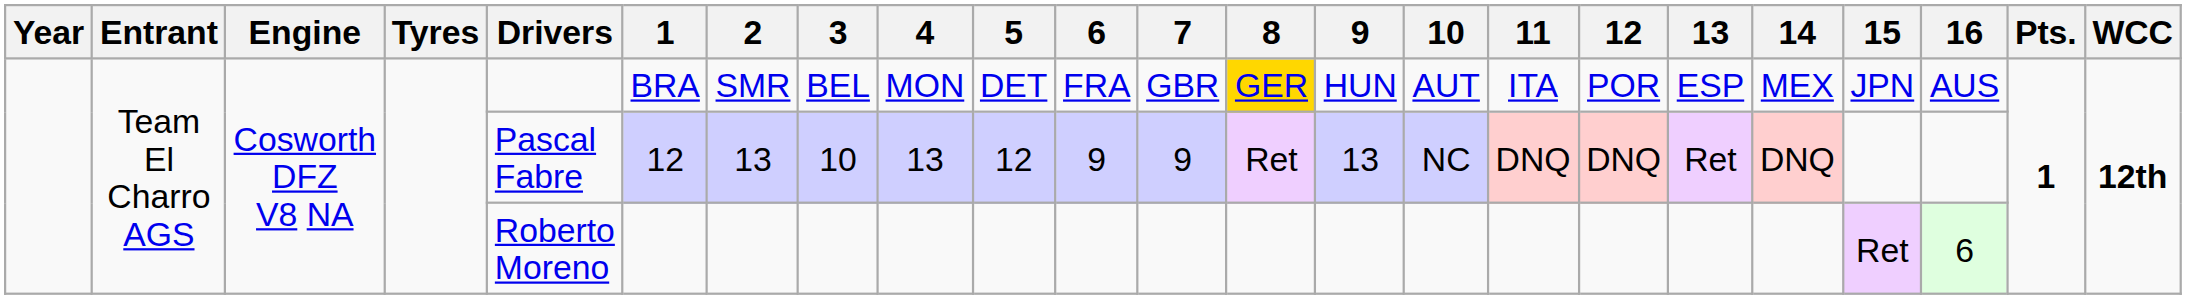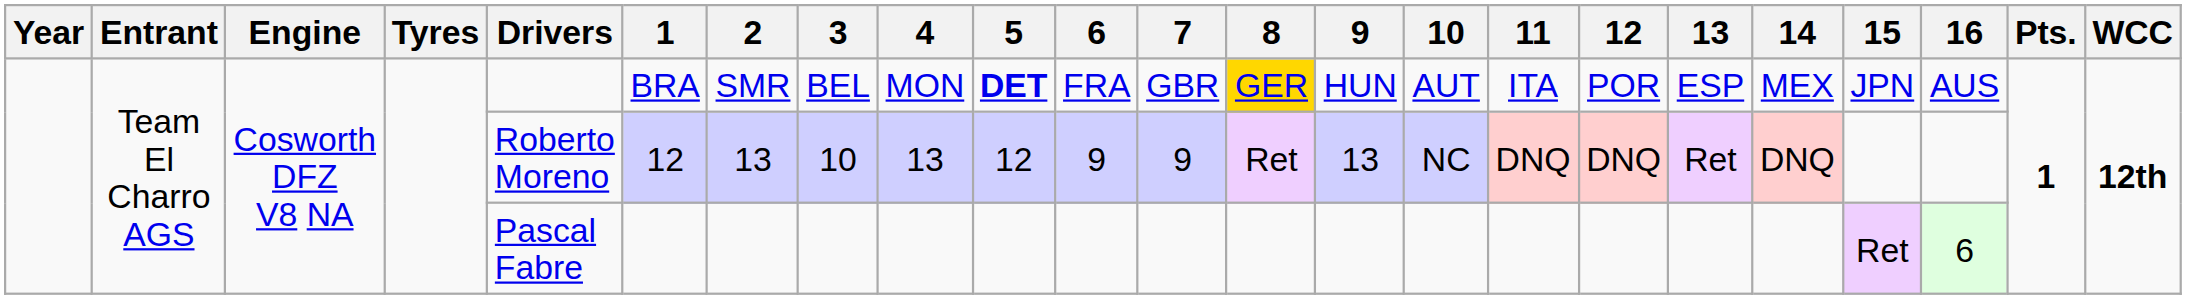(1014, 85) normal -> (1014, 85) bold
(545, 158) Pascal Fabre -> (555, 158) Roberto Moreno
(555, 249) Roberto Moreno -> (545, 249) Pascal Fabre
